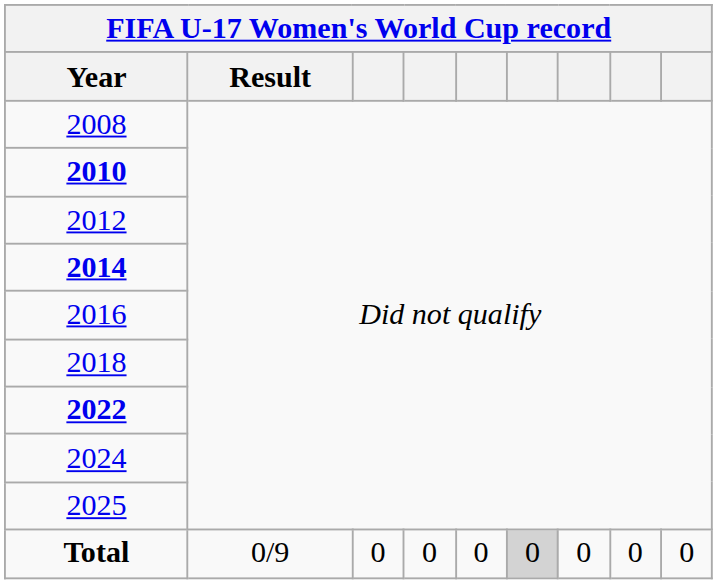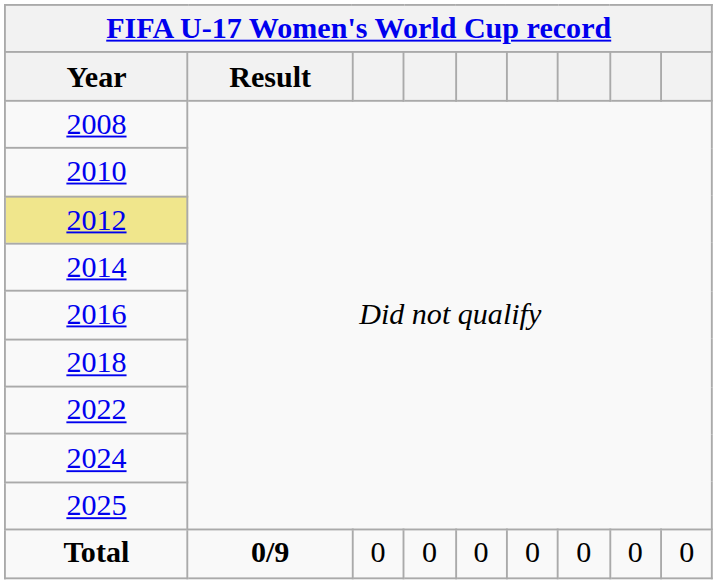(96, 171) bold -> (96, 171) normal
(96, 219) no background -> (96, 219) khaki background
(96, 266) bold -> (96, 266) normal
(96, 409) bold -> (96, 409) normal
(270, 553) normal -> (270, 553) bold
(532, 553) lightgrey background -> (532, 553) no background
